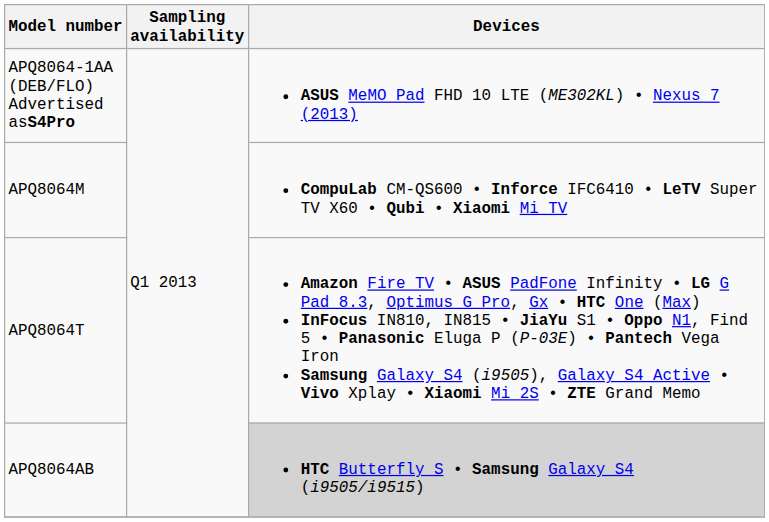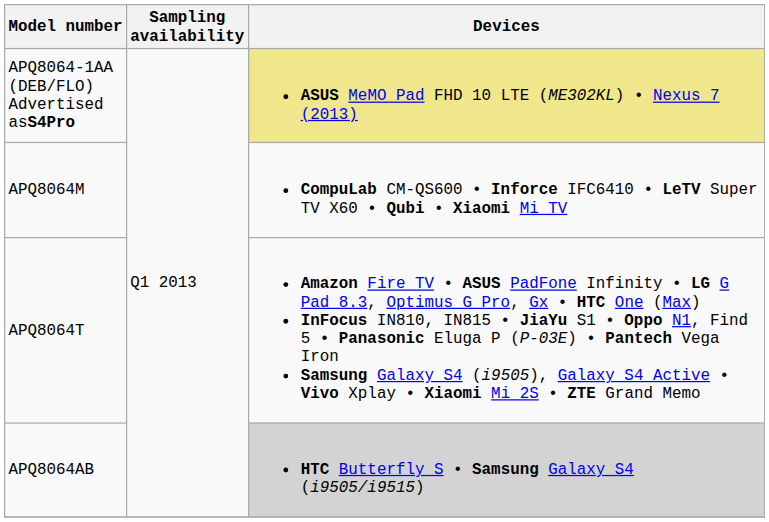(506, 105) no background -> (506, 105) khaki background
